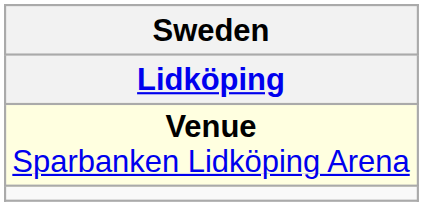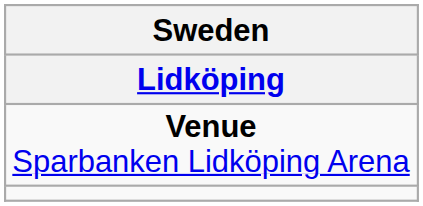(211, 145) lightyellow background -> (211, 145) no background
